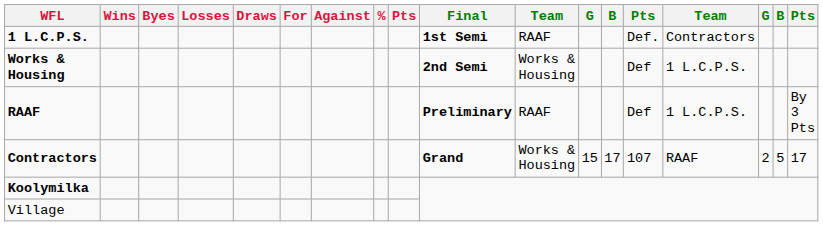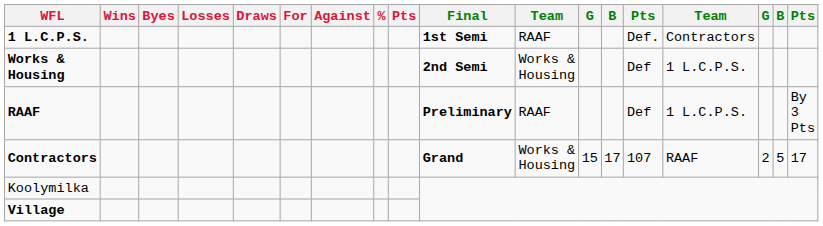(48, 188) bold -> (48, 188) normal
(36, 210) normal -> (36, 210) bold
